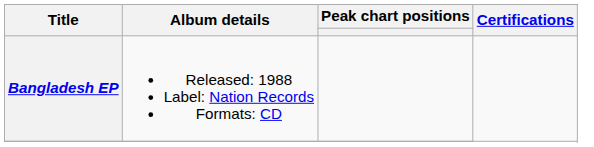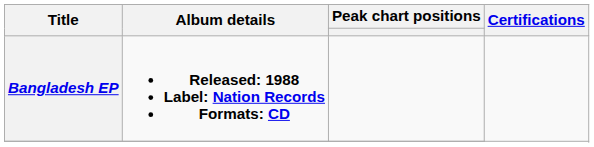(220, 97) normal -> (225, 97) bold
